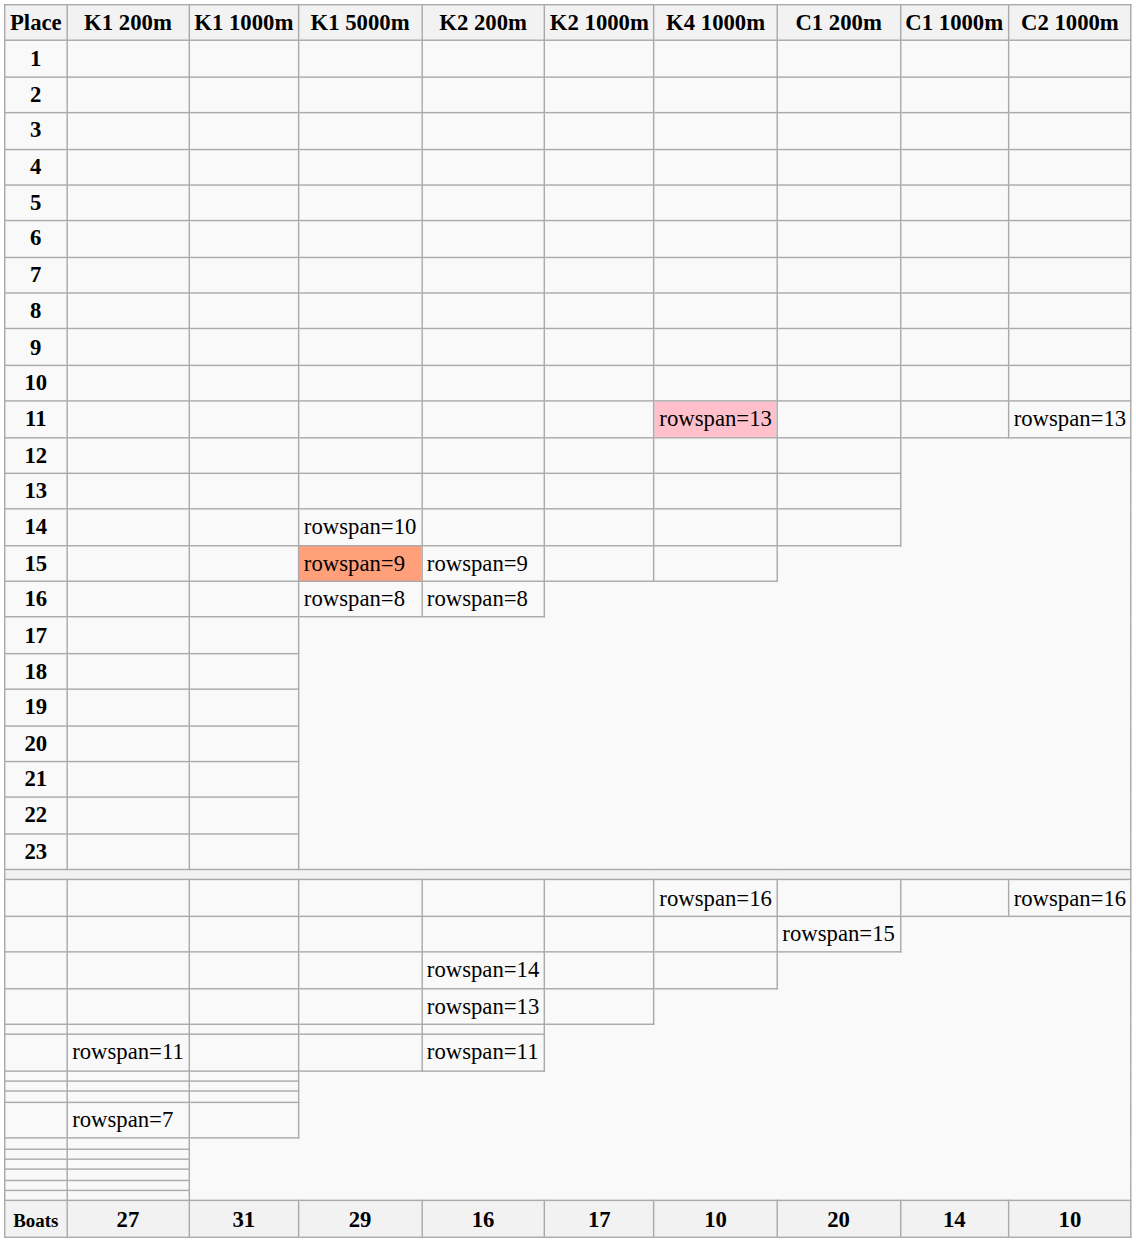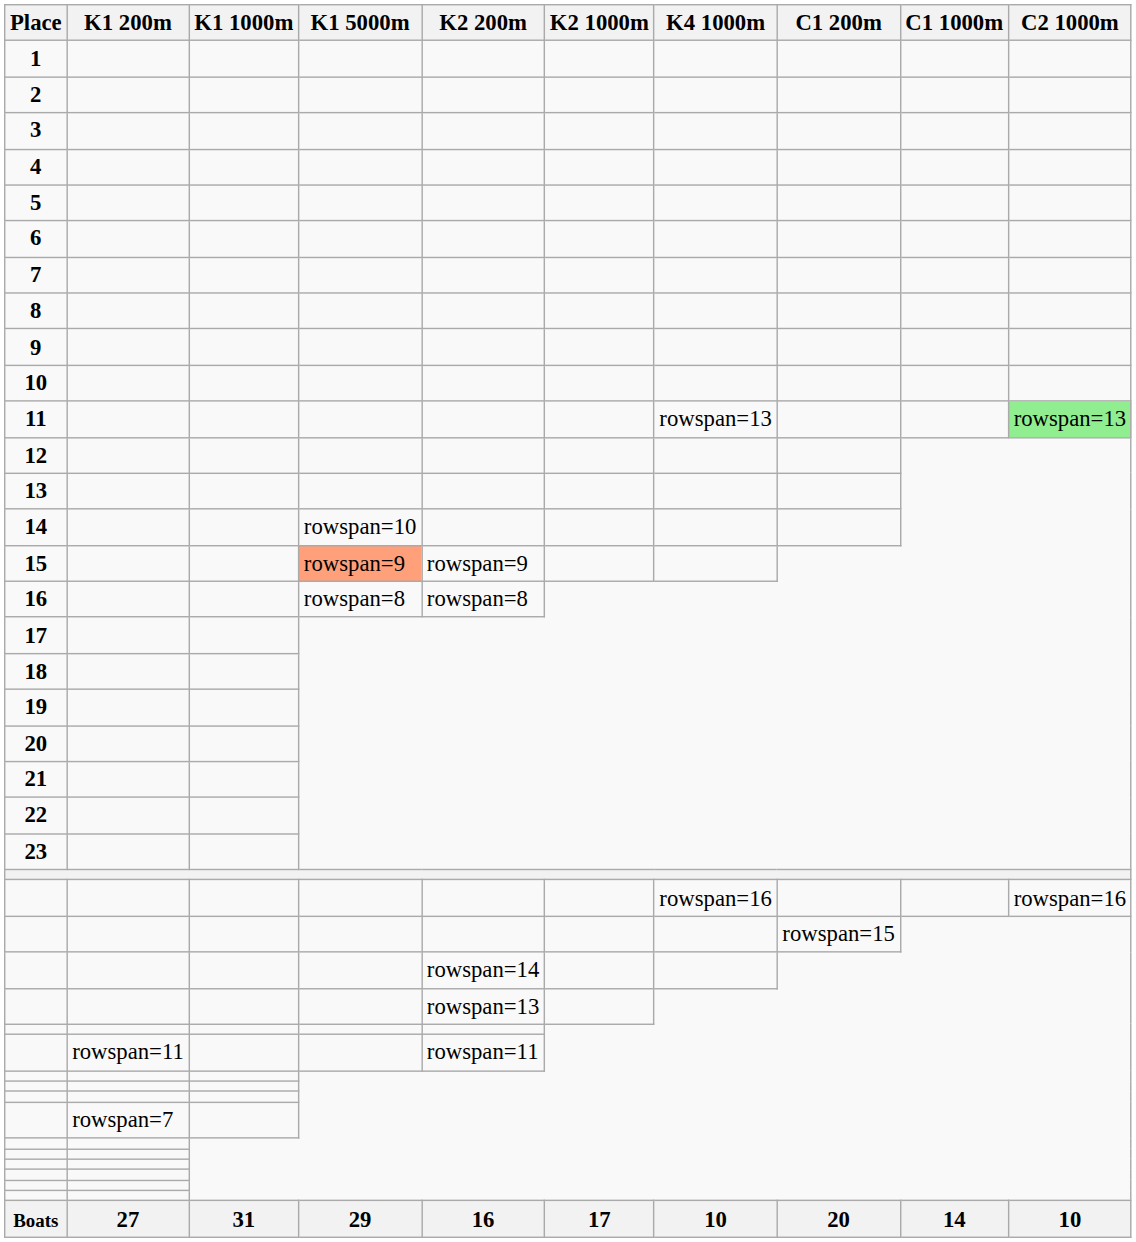(716, 418) pink background -> (716, 418) no background
(1070, 418) no background -> (1070, 418) lightgreen background
